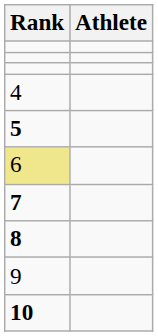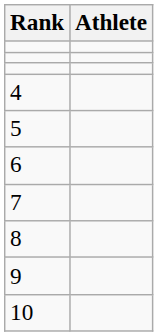(16, 128) bold -> (16, 128) normal
(16, 165) khaki background -> (16, 165) no background
(16, 202) bold -> (16, 202) normal
(16, 238) bold -> (16, 238) normal
(22, 312) bold -> (22, 312) normal
